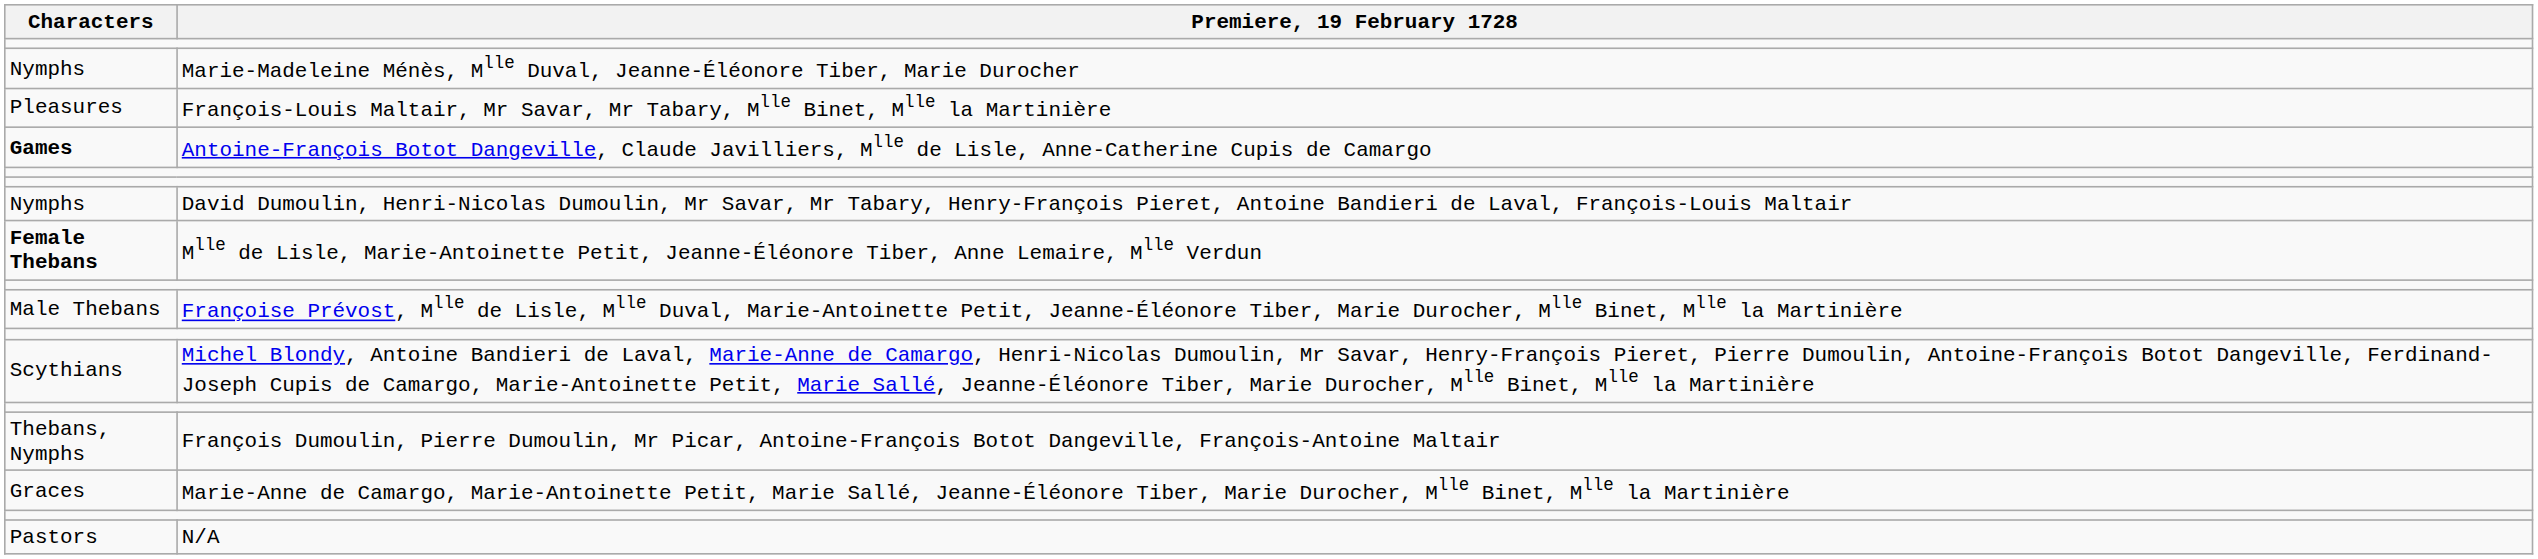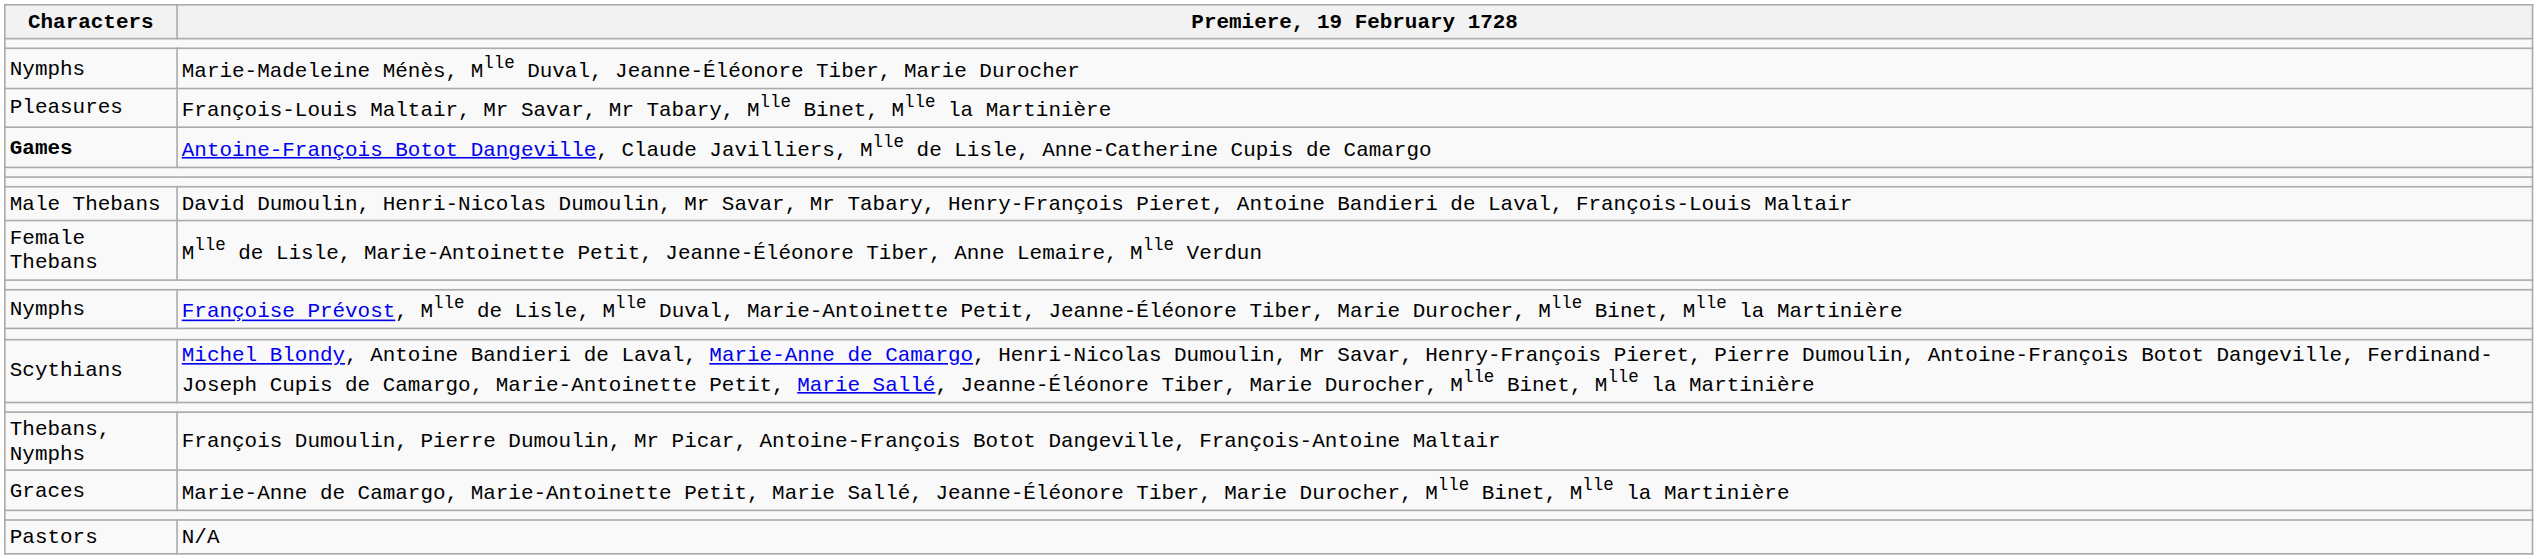(47, 204) Nymphs -> (85, 204) Male Thebans
(54, 250) bold -> (54, 250) normal
(85, 309) Male Thebans -> (47, 309) Nymphs
